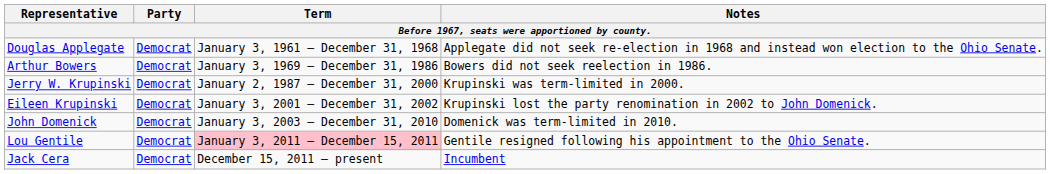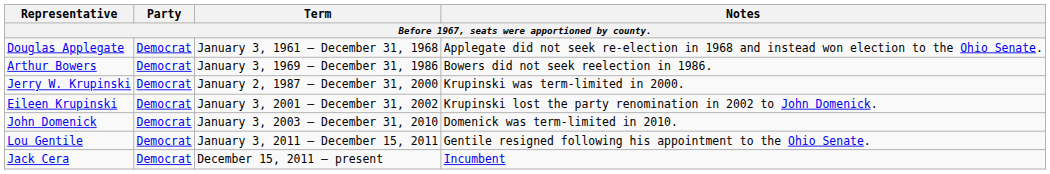(318, 141) pink background -> (318, 141) no background
